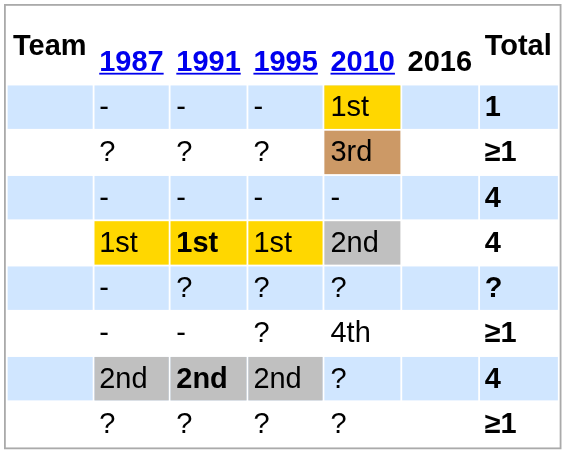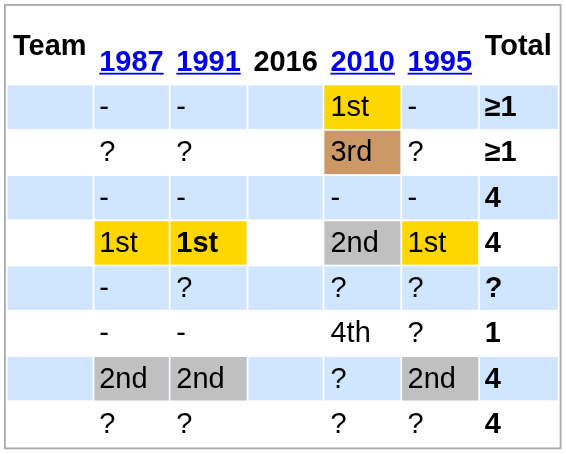columns swapped: (286, 61) <-> (440, 61)
(493, 106) 1 -> (501, 106) ≥1
(501, 333) ≥1 -> (493, 333) 1
(202, 378) bold -> (200, 378) normal
(501, 423) ≥1 -> (493, 423) 4
